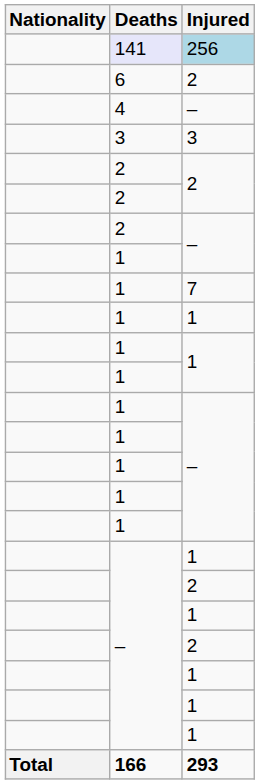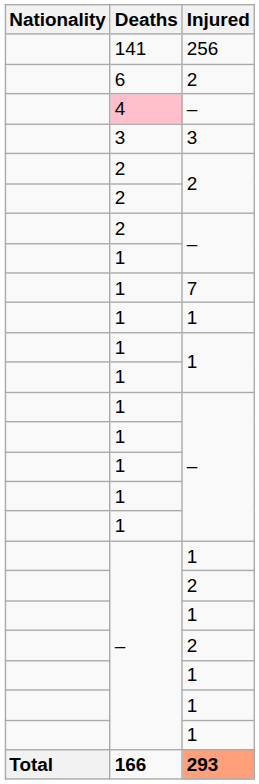(131, 49) lavender background -> (131, 49) no background
(203, 49) lightblue background -> (203, 49) no background
(120, 109) no background -> (120, 109) pink background
(203, 765) no background -> (203, 765) lightsalmon background
